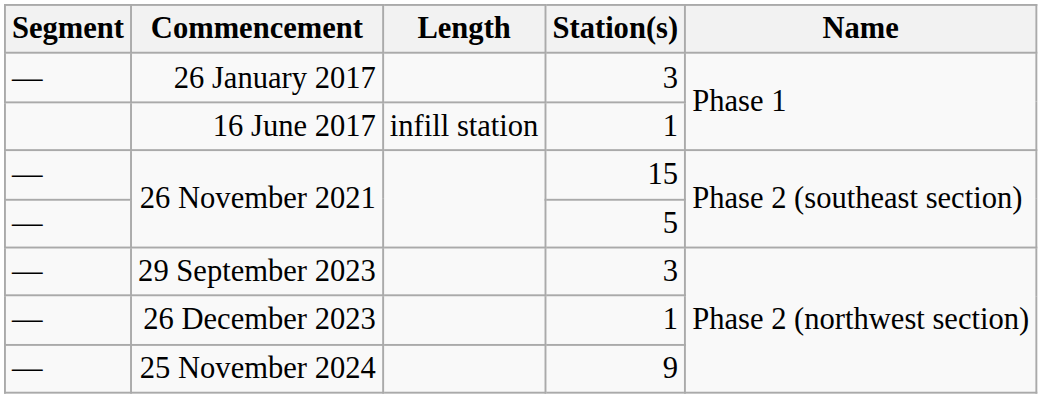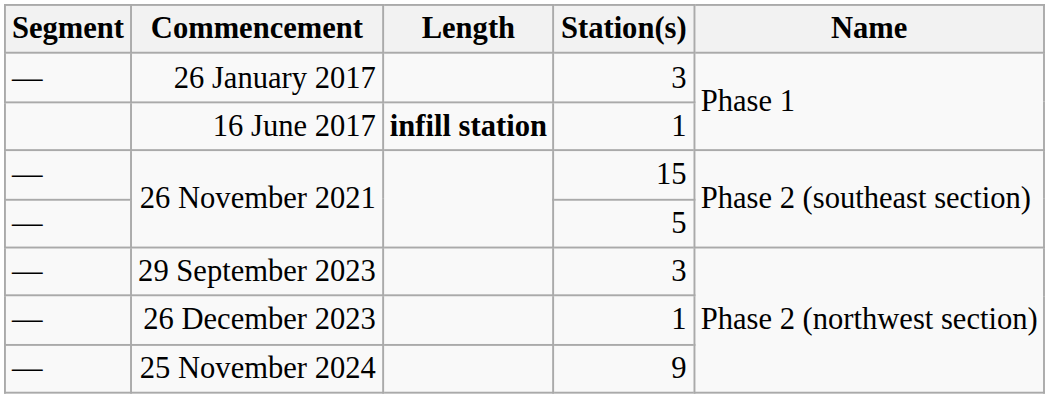(464, 125) normal -> (468, 125) bold
